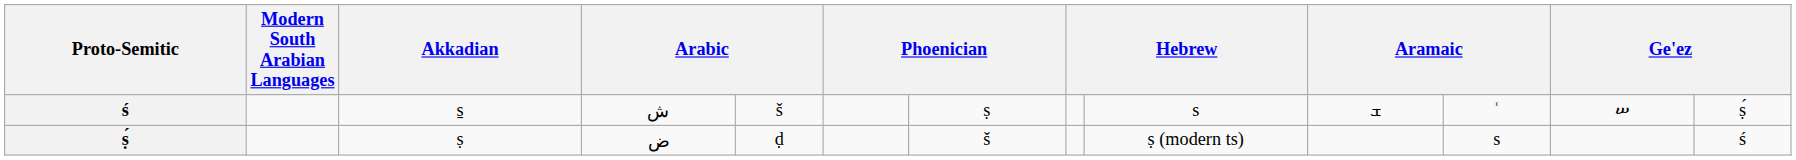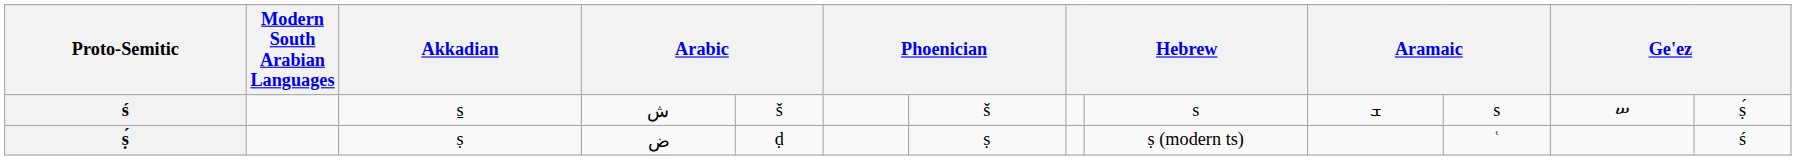(987, 110) ṣ -> (987, 110) š
(1497, 110) ʿ -> (1497, 110) s
(987, 140) š -> (987, 140) ṣ
(1497, 140) s -> (1497, 140) ʿ
